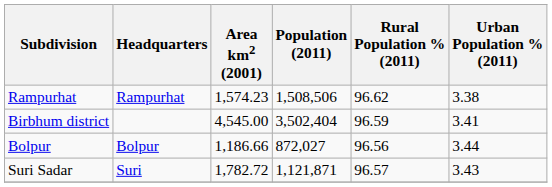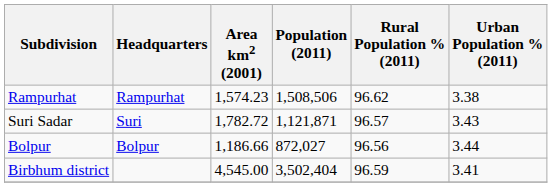rows swapped: (40, 170) <-> (59, 121)
